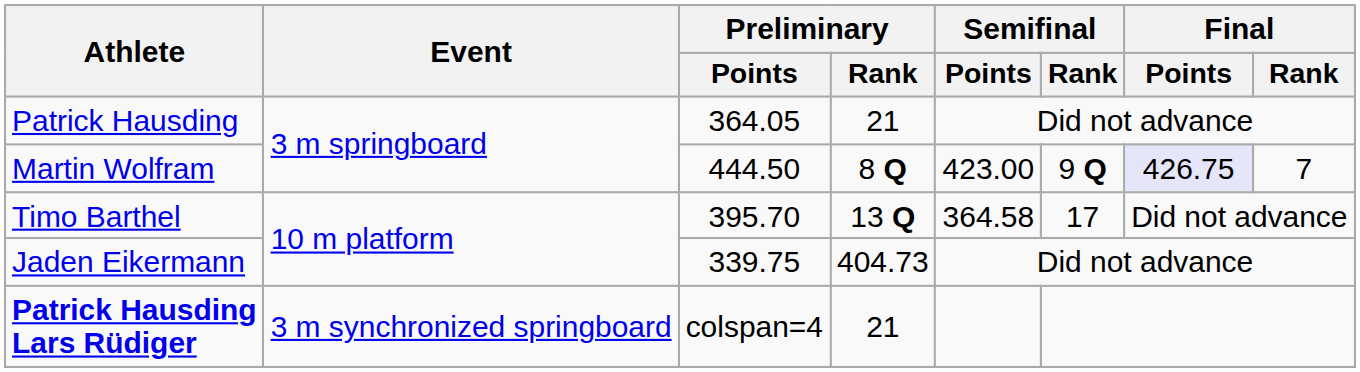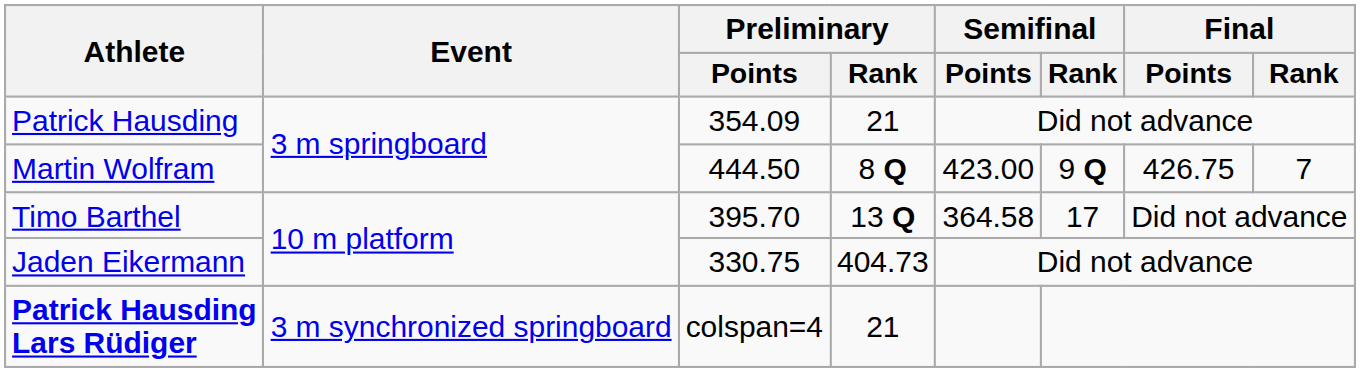(754, 121) 364.05 -> (754, 121) 354.09
(1189, 168) lavender background -> (1189, 168) no background
(754, 263) 339.75 -> (754, 263) 330.75
